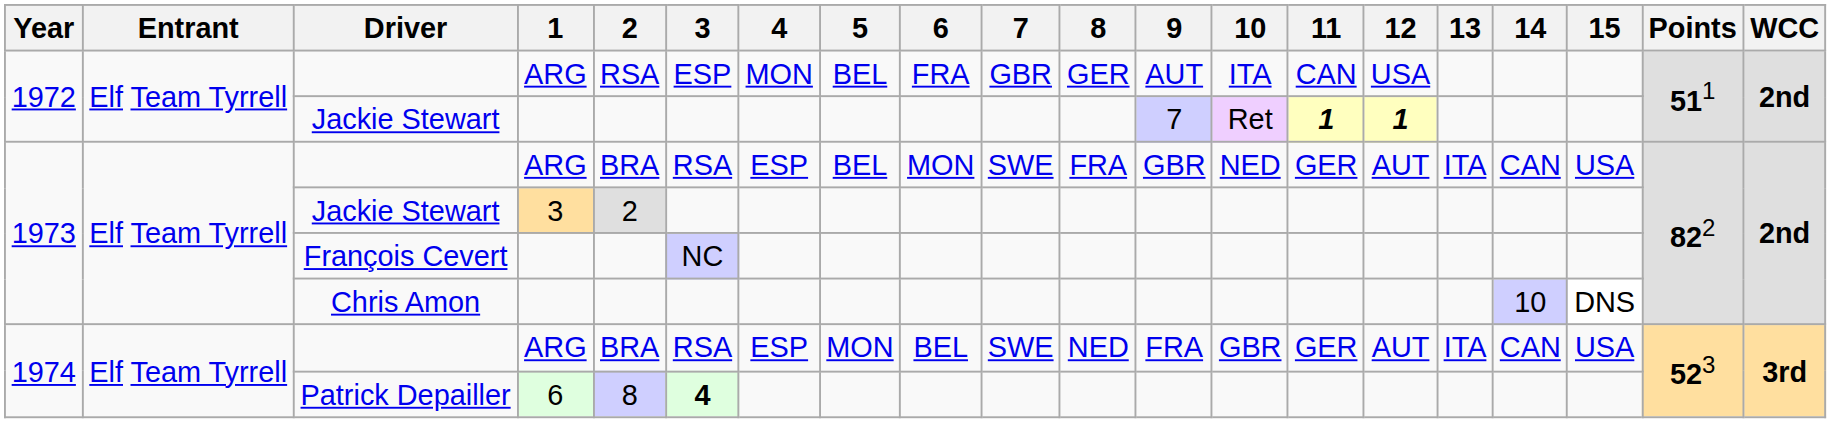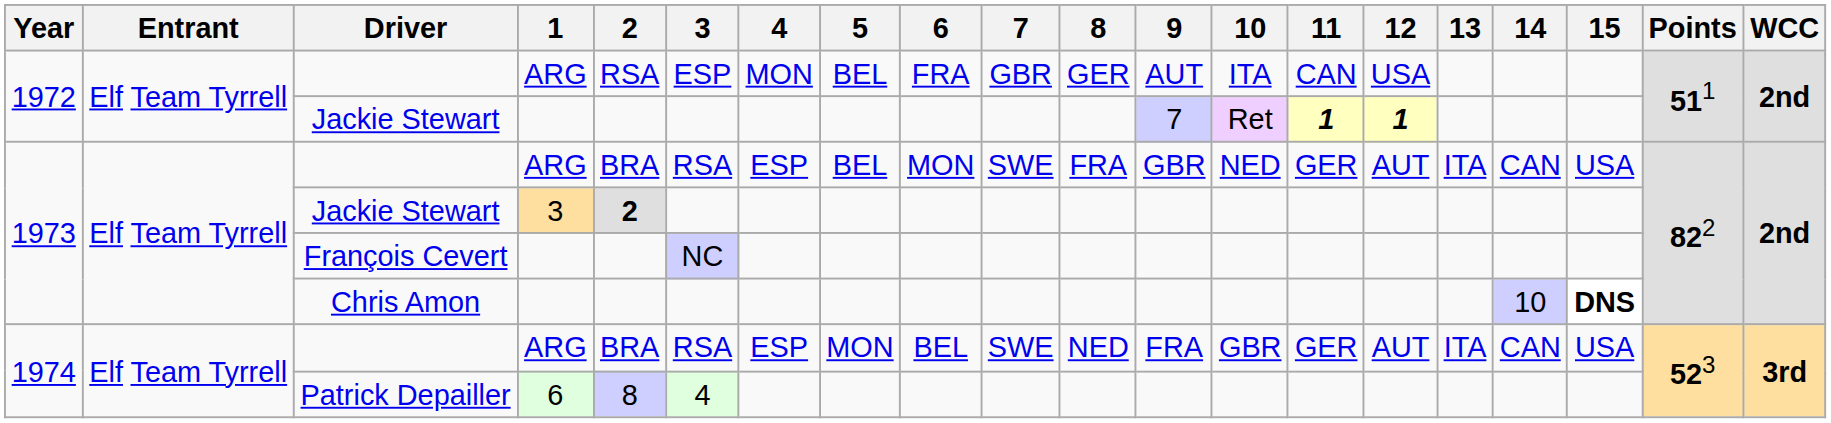(630, 211) normal -> (630, 211) bold
(1605, 302) normal -> (1605, 302) bold
(702, 394) bold -> (702, 394) normal
